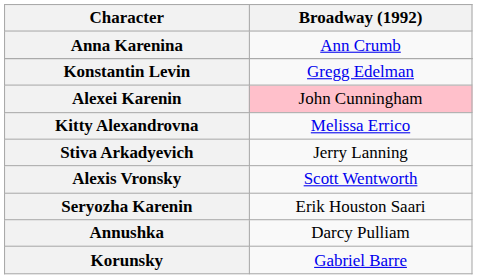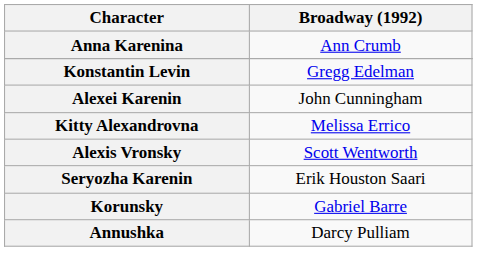(361, 98) pink background -> (361, 98) no background
- row: (127, 152)
rows swapped: (127, 260) <-> (127, 233)
